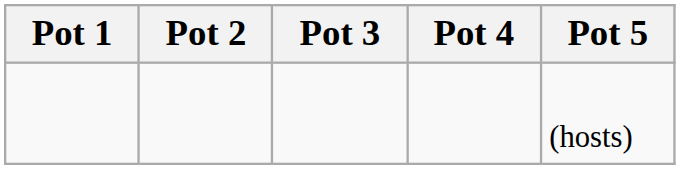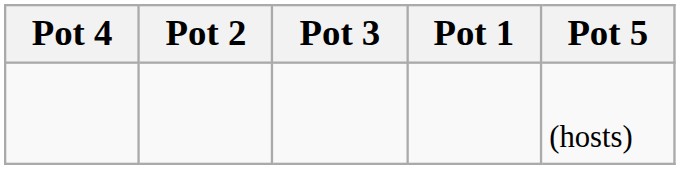columns swapped: (72, 33) <-> (474, 33)
